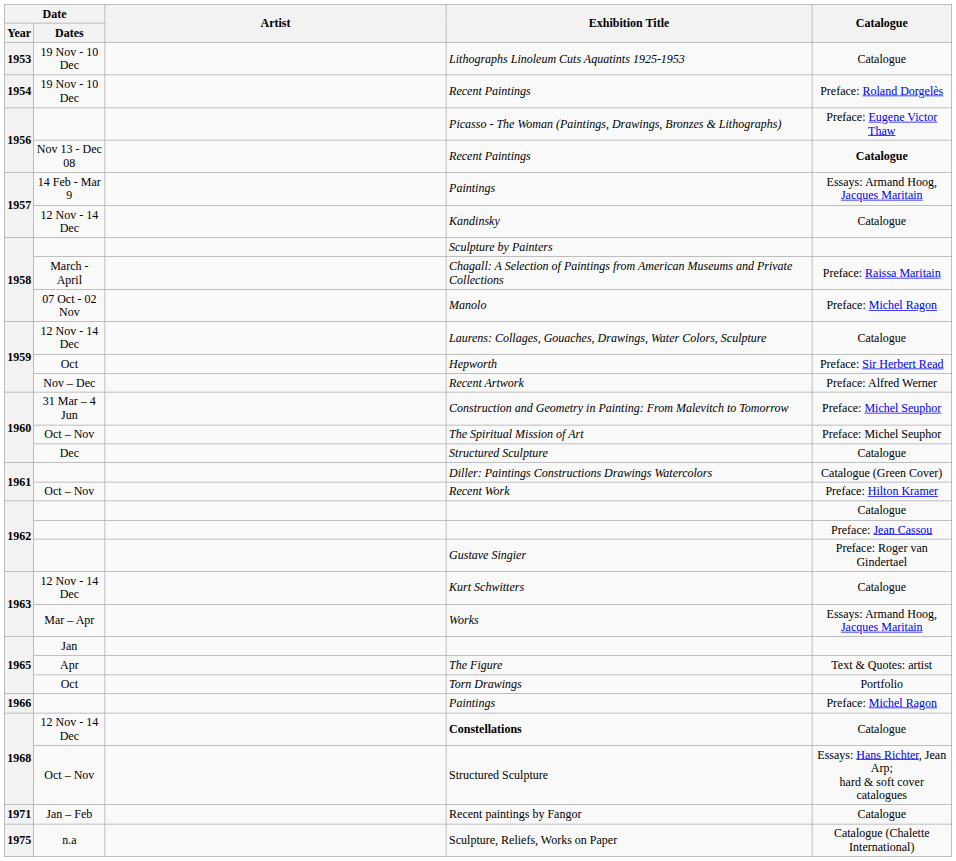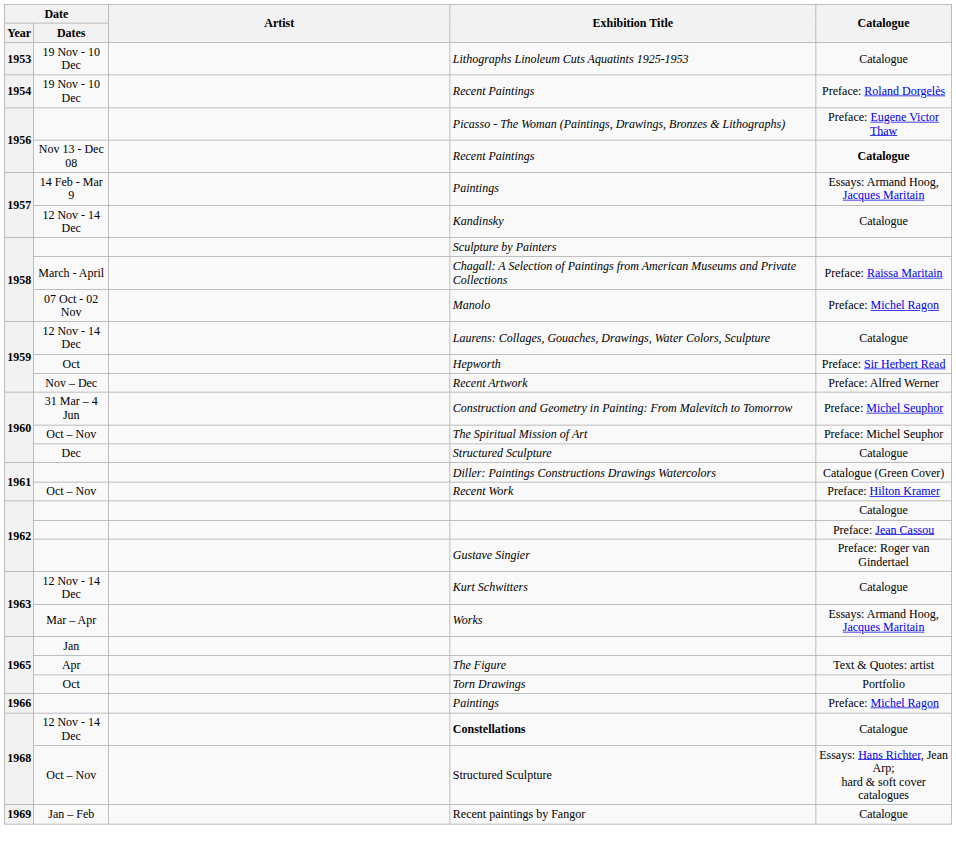(19, 814) 1971 -> (19, 814) 1969
- row: (69, 840)
